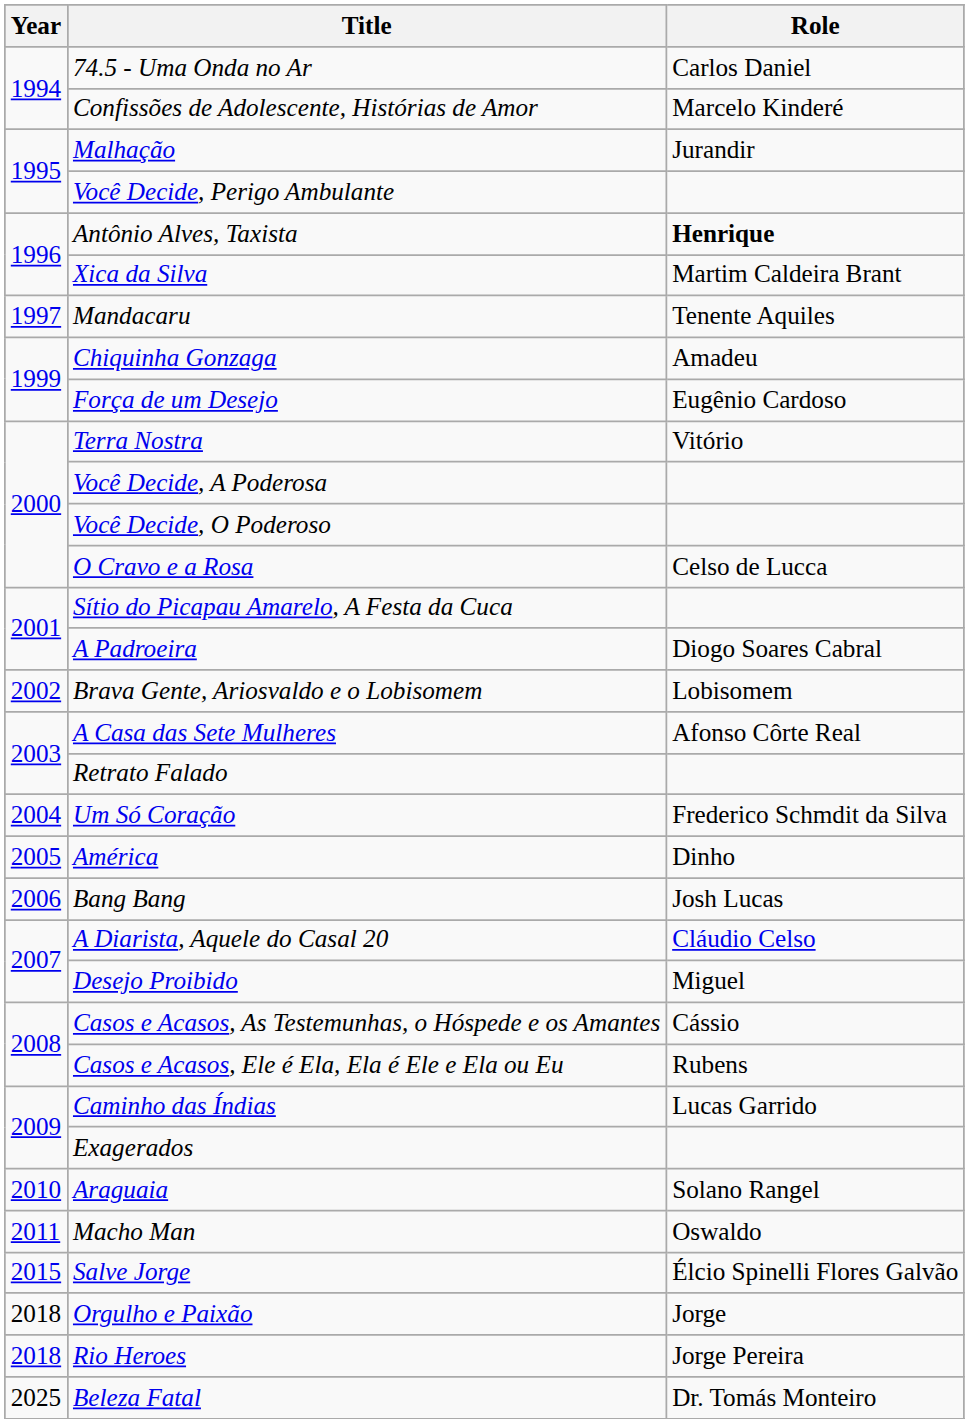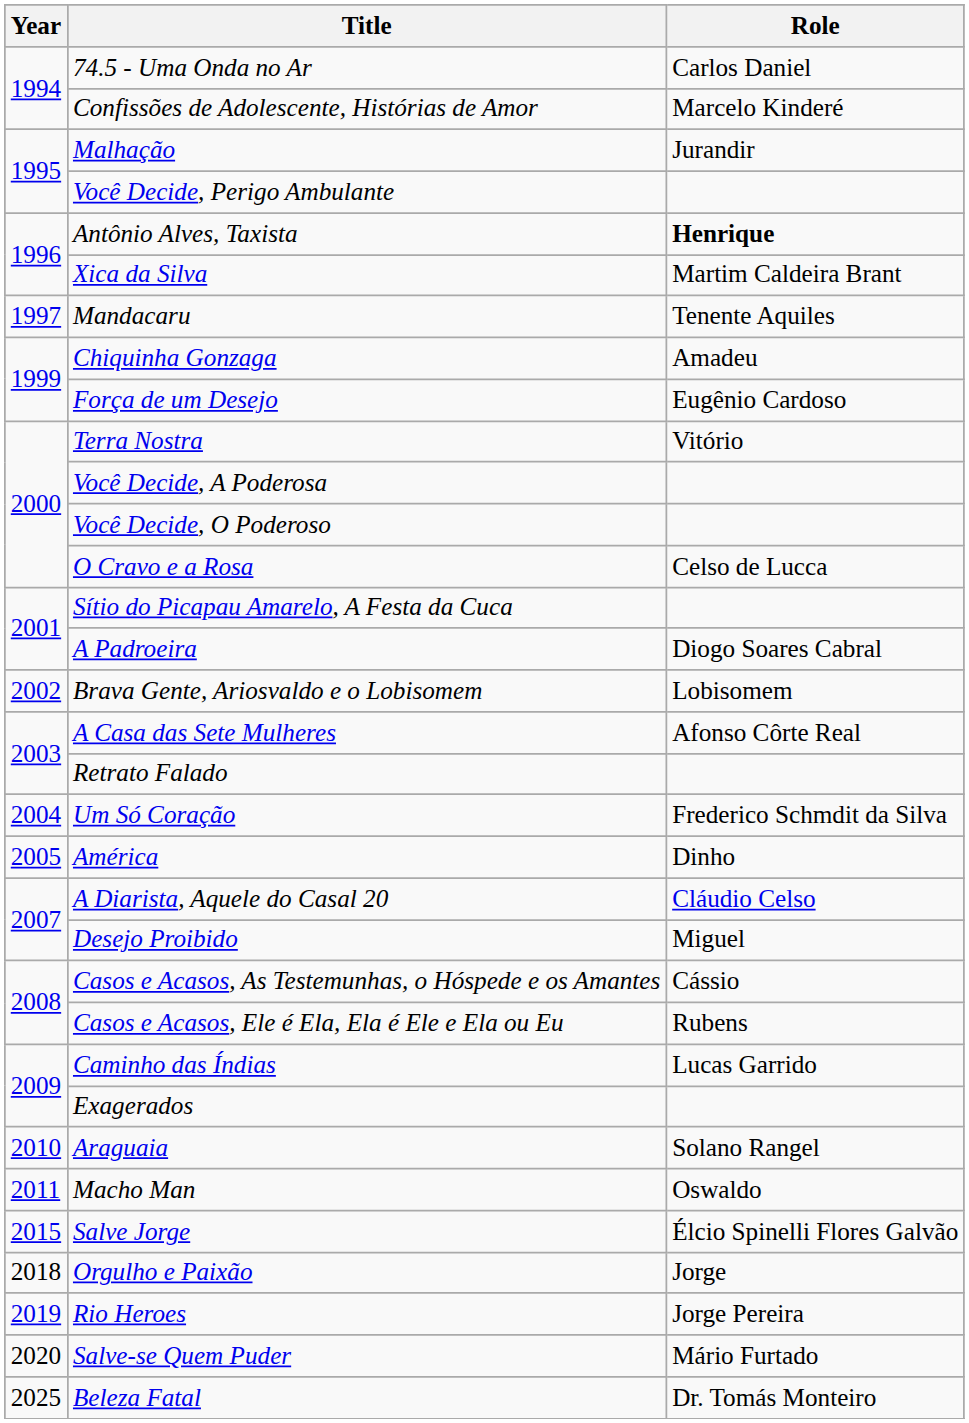- row: (129, 898)
(36, 1355) 2018 -> (36, 1314) 2019
+ row: (182, 1355)
